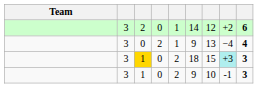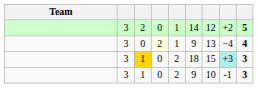(245, 28) 6 -> (245, 28) 5
(160, 43) no background -> (160, 43) lightyellow background
